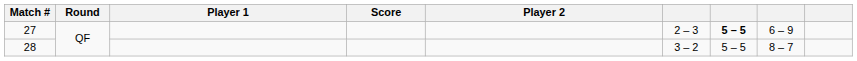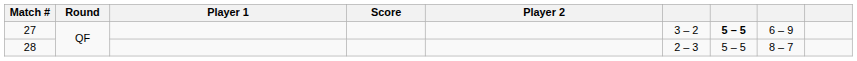(686, 30) 2 – 3 -> (686, 30) 3 – 2
(686, 47) 3 – 2 -> (686, 47) 2 – 3
